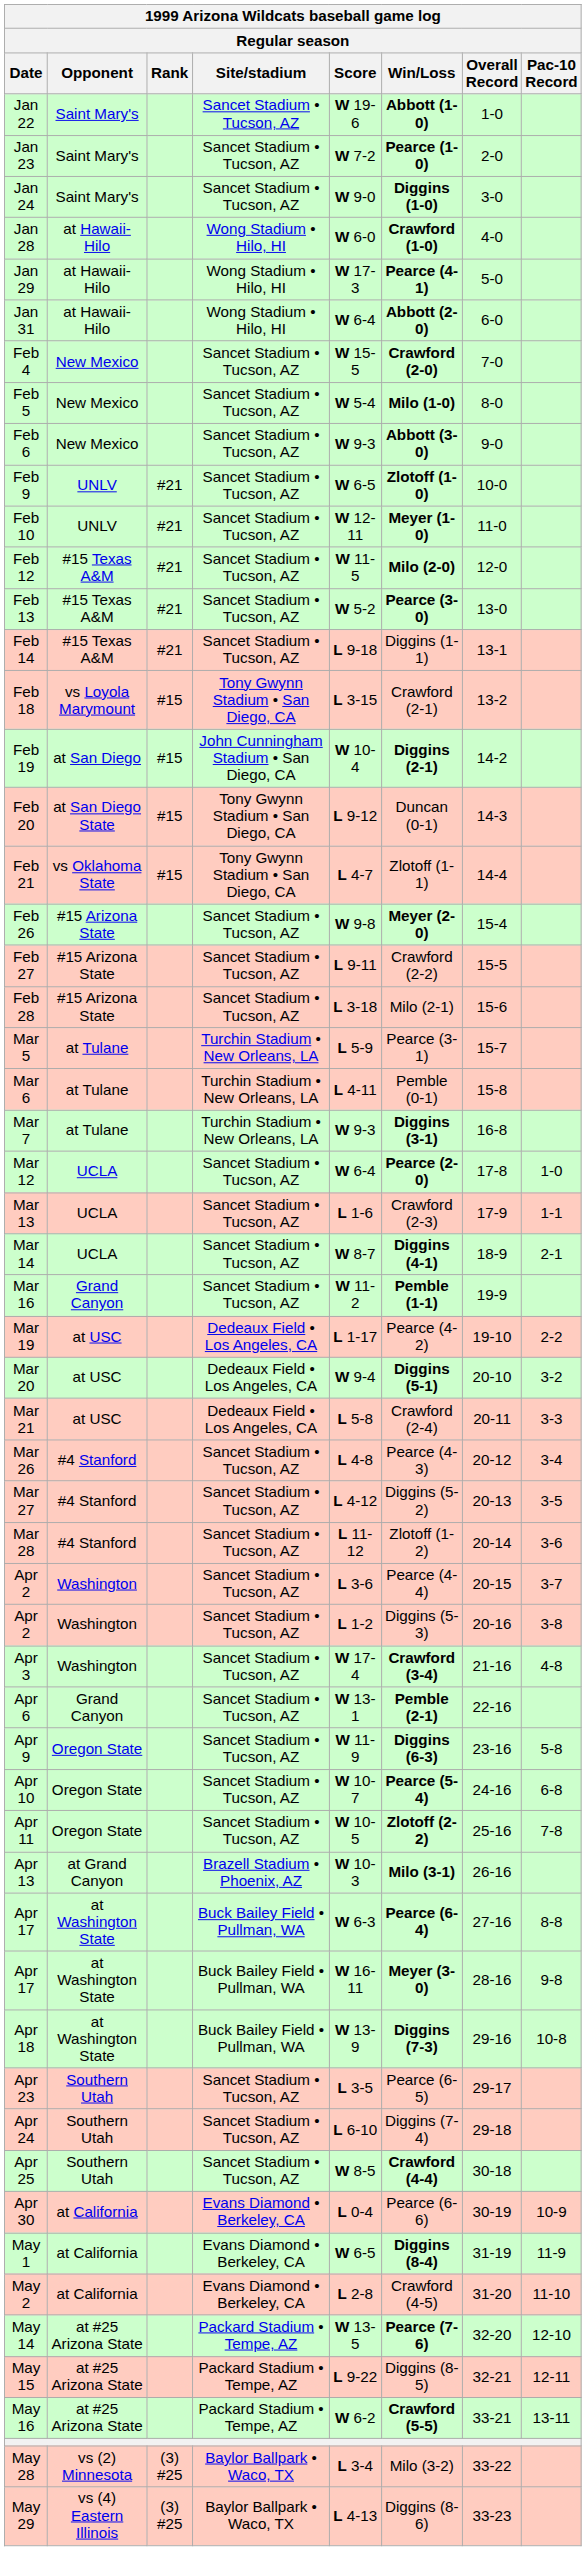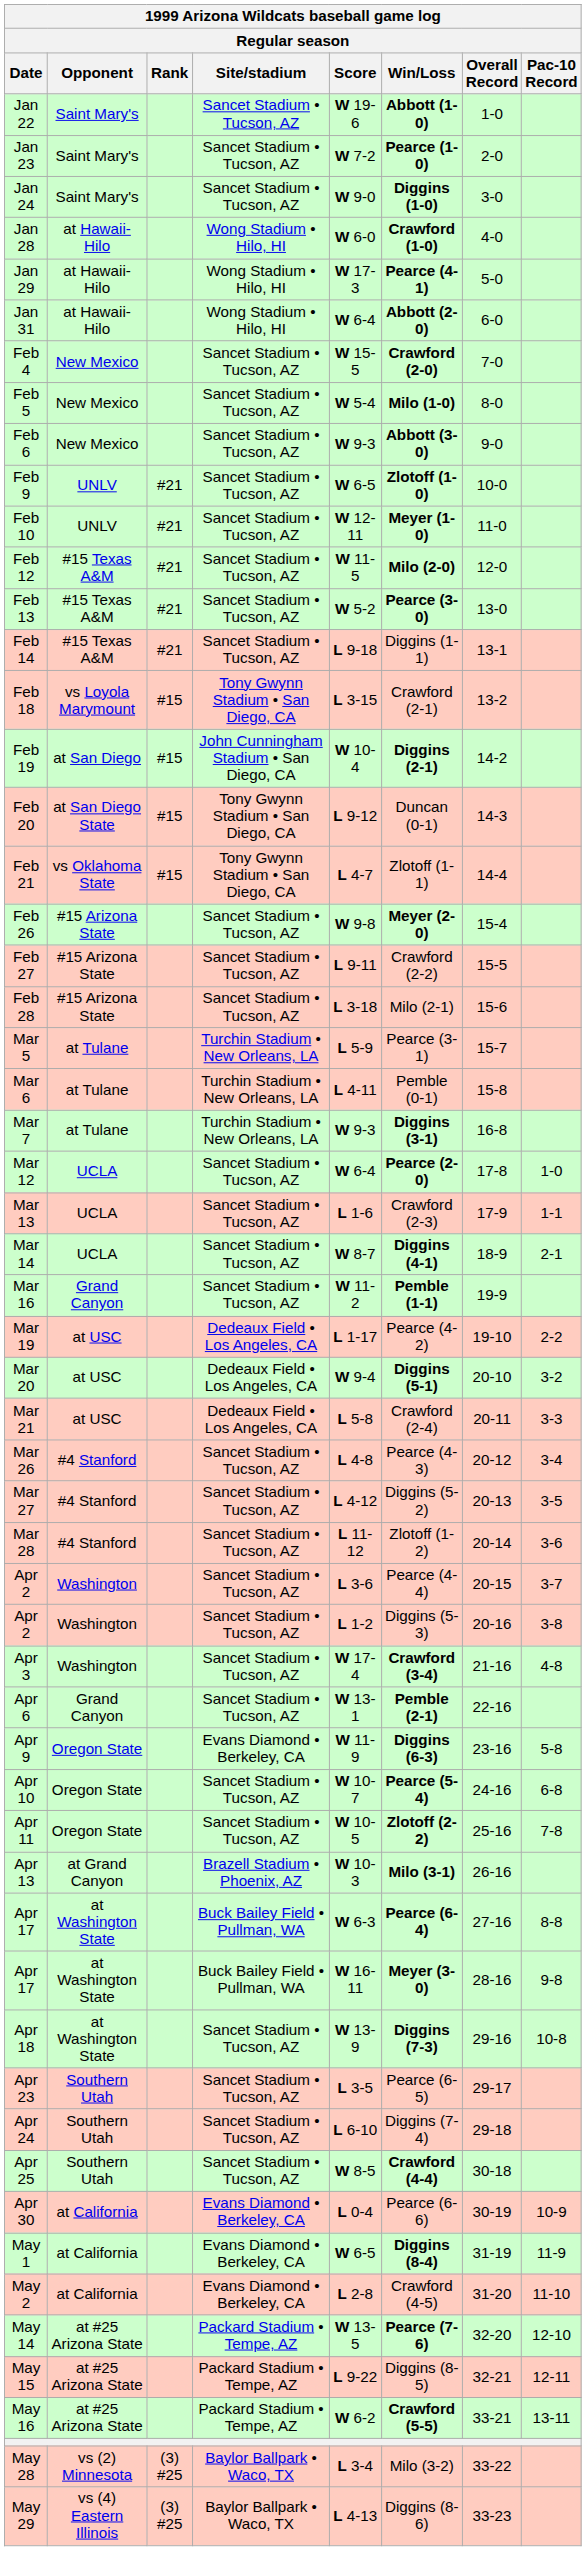(261, 1748) Sancet Stadium • Tucson, AZ -> (261, 1748) Evans Diamond • Berkeley, CA
(261, 2038) Buck Bailey Field • Pullman, WA -> (261, 2038) Sancet Stadium • Tucson, AZ
